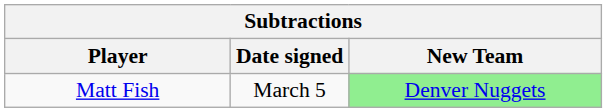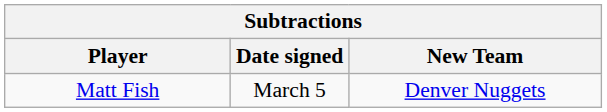(475, 90) lightgreen background -> (475, 90) no background
